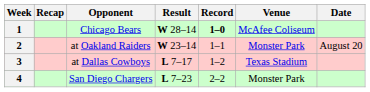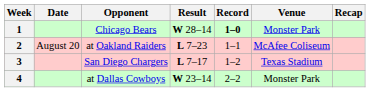columns swapped: (341, 12) <-> (50, 12)
(276, 29) McAfee Coliseum -> (292, 29) Monster Park
(177, 45) W 23–14 -> (192, 45) L 7–23
(276, 45) Monster Park -> (292, 45) McAfee Coliseum
(111, 62) at Dallas Cowboys -> (126, 62) San Diego Chargers
(111, 78) San Diego Chargers -> (126, 78) at Dallas Cowboys
(177, 78) L 7–23 -> (192, 78) W 23–14
